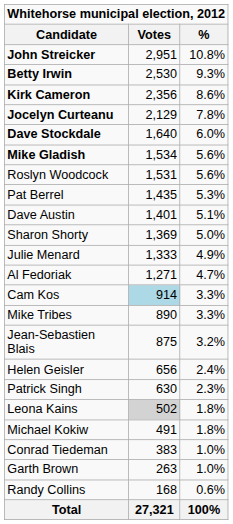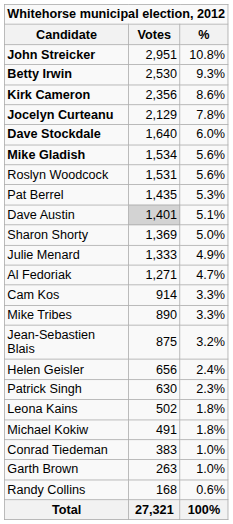(161, 214) no background -> (161, 214) lightgrey background
(166, 295) lightblue background -> (166, 295) no background
(166, 409) lightgrey background -> (166, 409) no background
